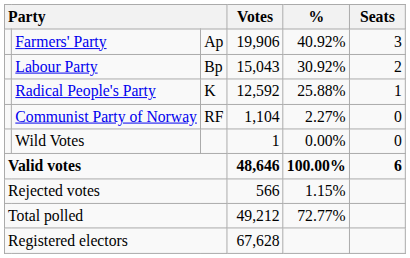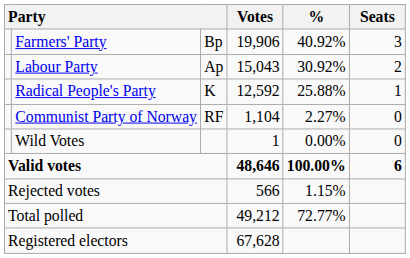(214, 41) Ap -> (213, 41) Bp
(213, 66) Bp -> (214, 66) Ap
